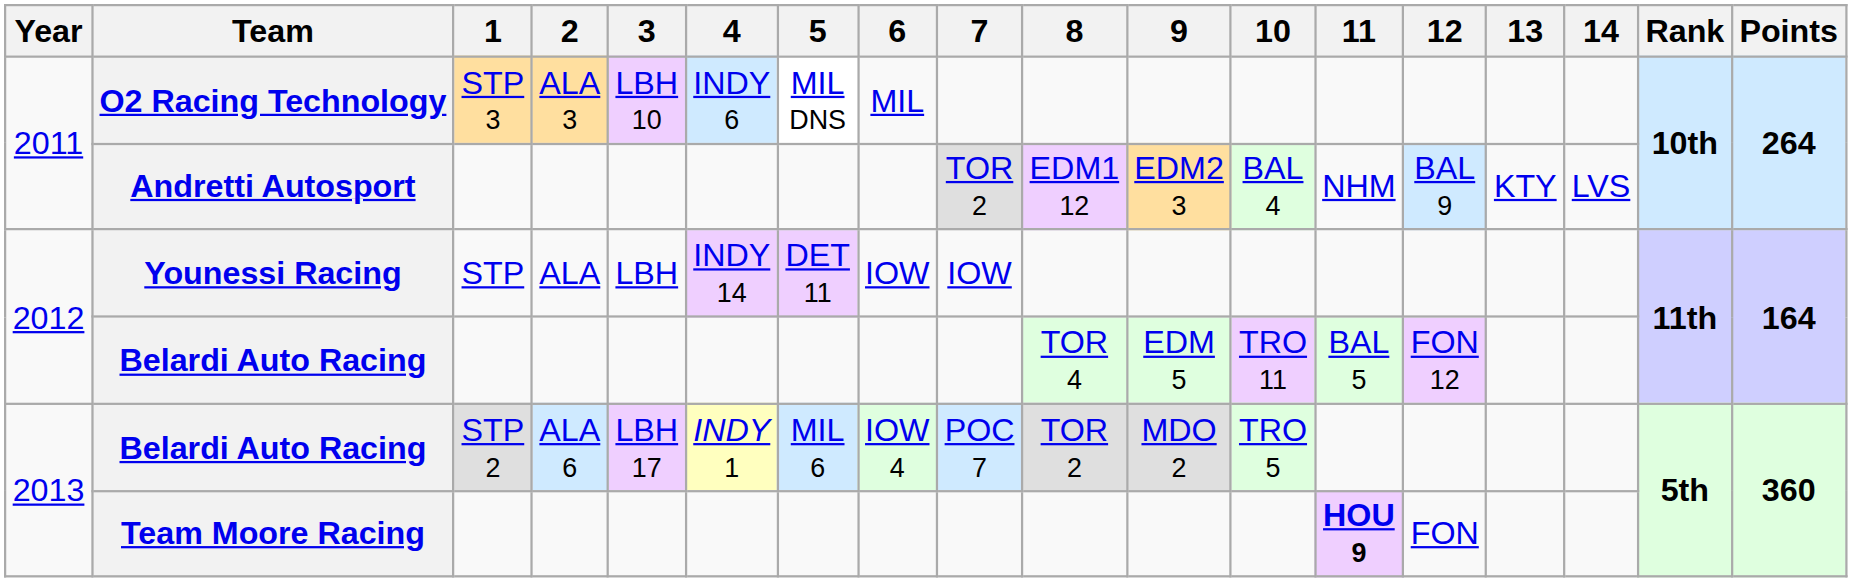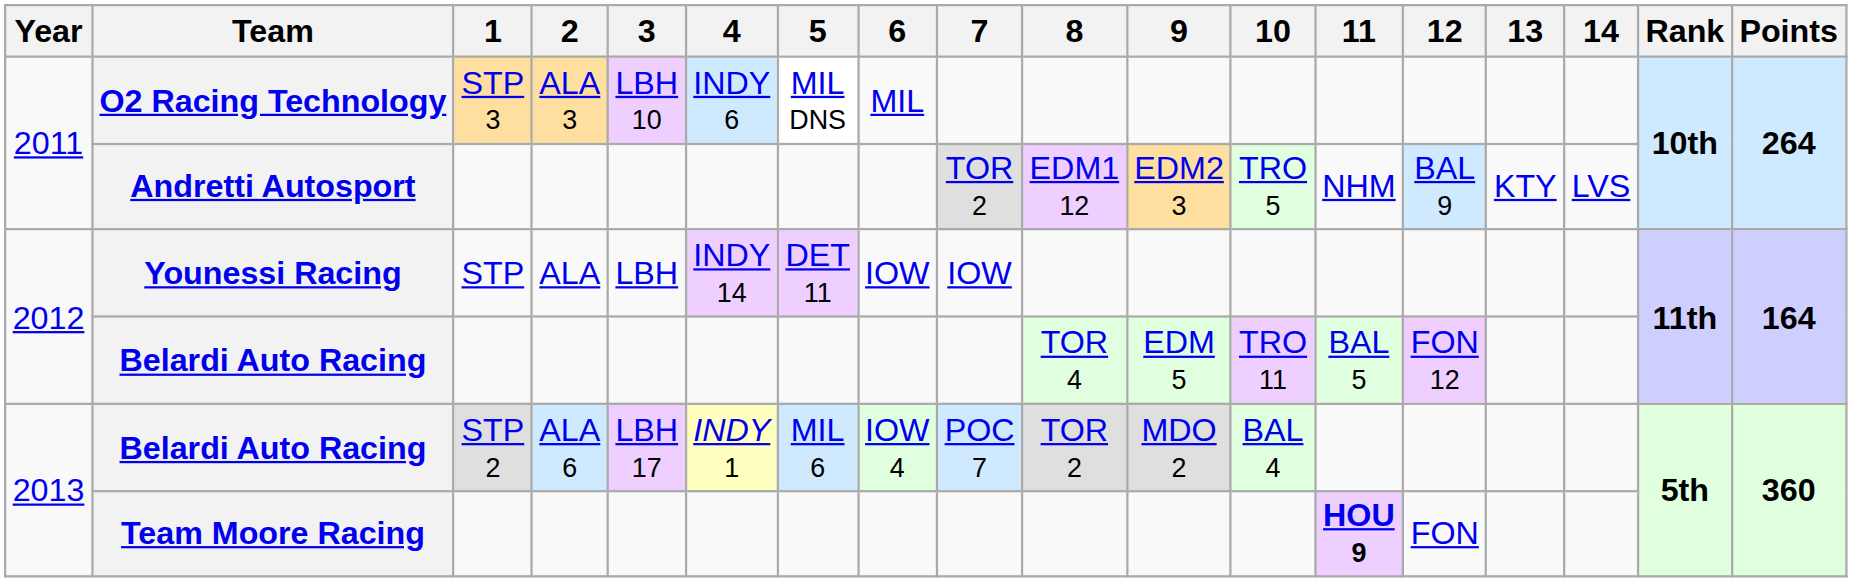(1273, 187) BAL 4 -> (1273, 187) TRO 5
(1273, 447) TRO 5 -> (1273, 447) BAL 4
